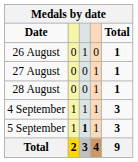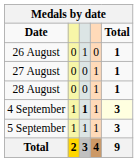(85, 108) normal -> (85, 108) bold
(117, 108) no background -> (117, 108) lightyellow background
(85, 128) bold -> (85, 128) normal
